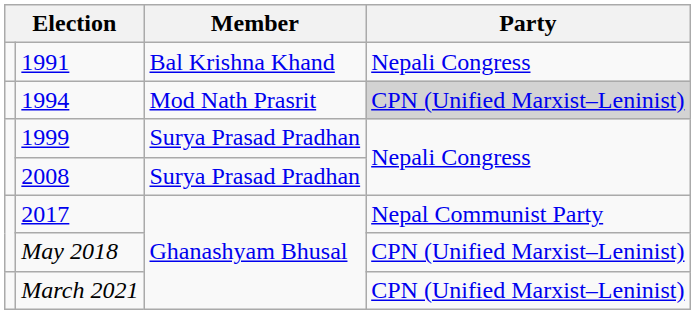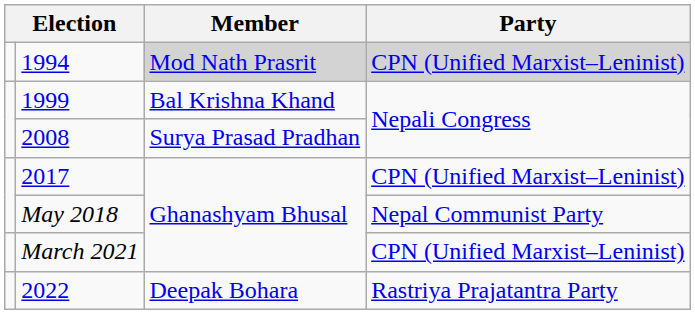- row: (45, 61)
(233, 99) no background -> (233, 61) lightgrey background
(255, 137) Surya Prasad Pradhan -> (242, 99) Bal Krishna Khand
(487, 213) Nepal Communist Party -> (528, 175) CPN (Unified Marxist–Leninist)
(528, 251) CPN (Unified Marxist–Leninist) -> (487, 213) Nepal Communist Party
+ row: (45, 289)
